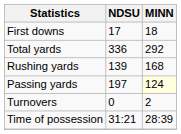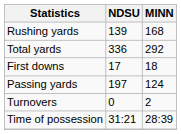rows swapped: (36, 31) <-> (43, 66)
(154, 84) lightyellow background -> (154, 84) no background
